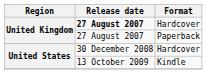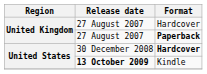(110, 24) bold -> (110, 24) normal
(178, 37) normal -> (178, 37) bold
(178, 50) normal -> (178, 50) bold
(113, 62) normal -> (113, 62) bold
